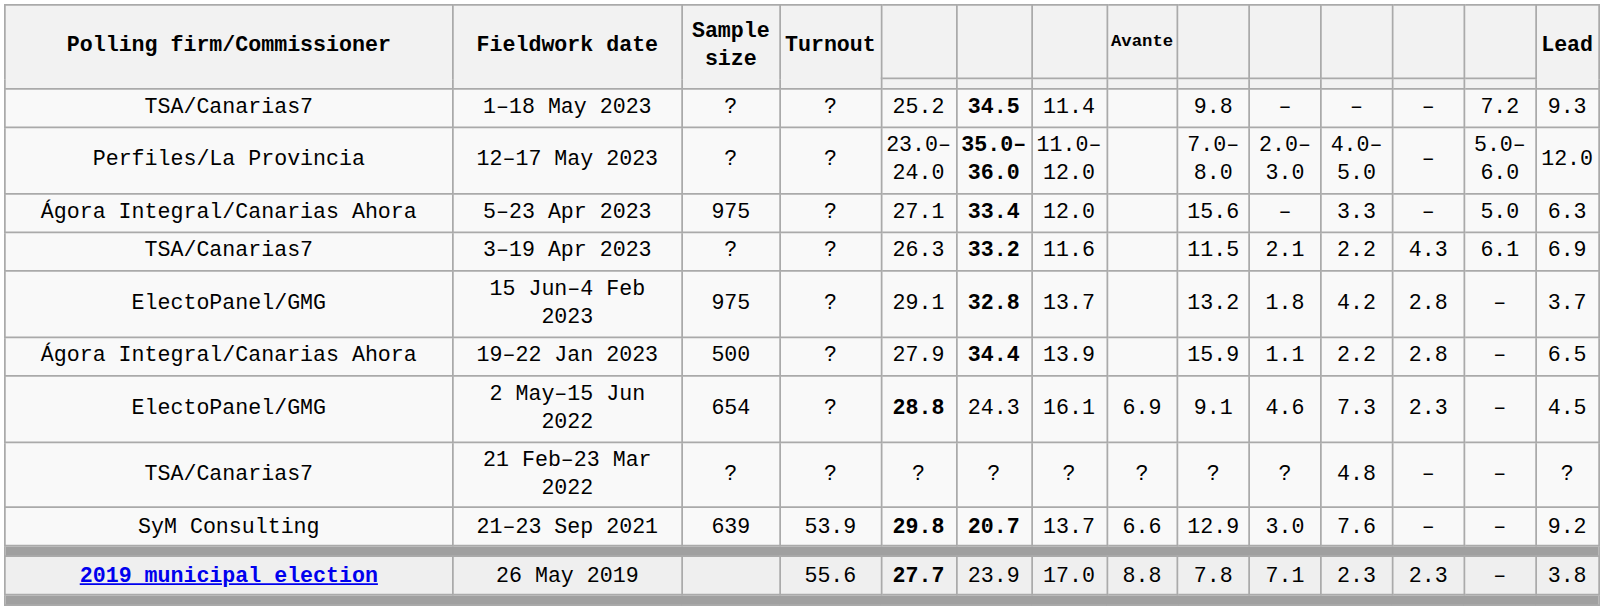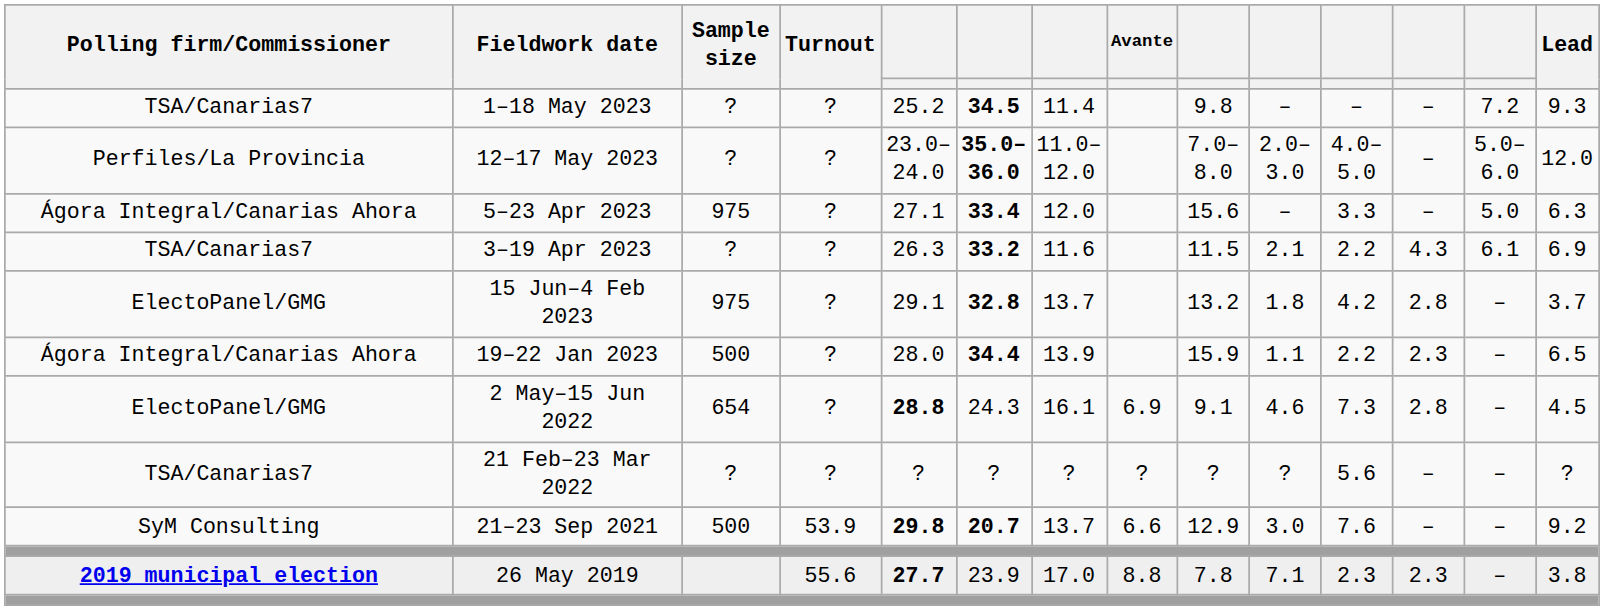(919, 356) 27.9 -> (919, 356) 28.0
(1428, 356) 2.8 -> (1428, 356) 2.3
(1428, 409) 2.3 -> (1428, 409) 2.8
(1357, 475) 4.8 -> (1357, 475) 5.6
(731, 527) 639 -> (731, 527) 500
